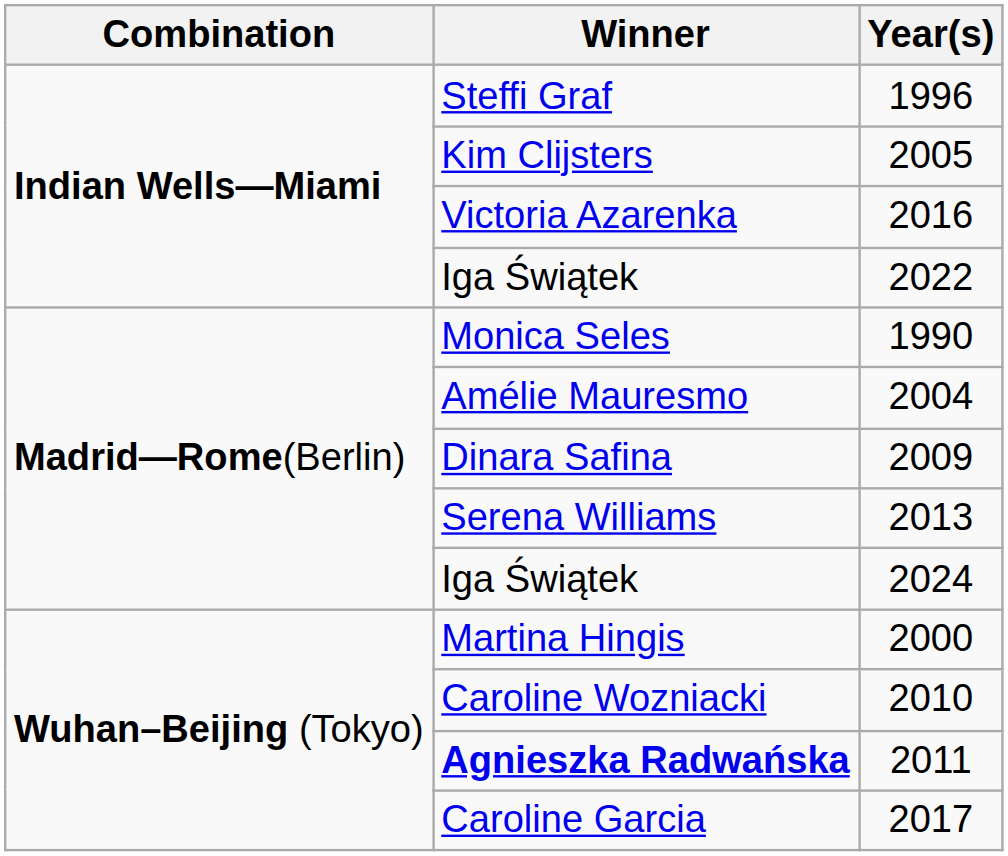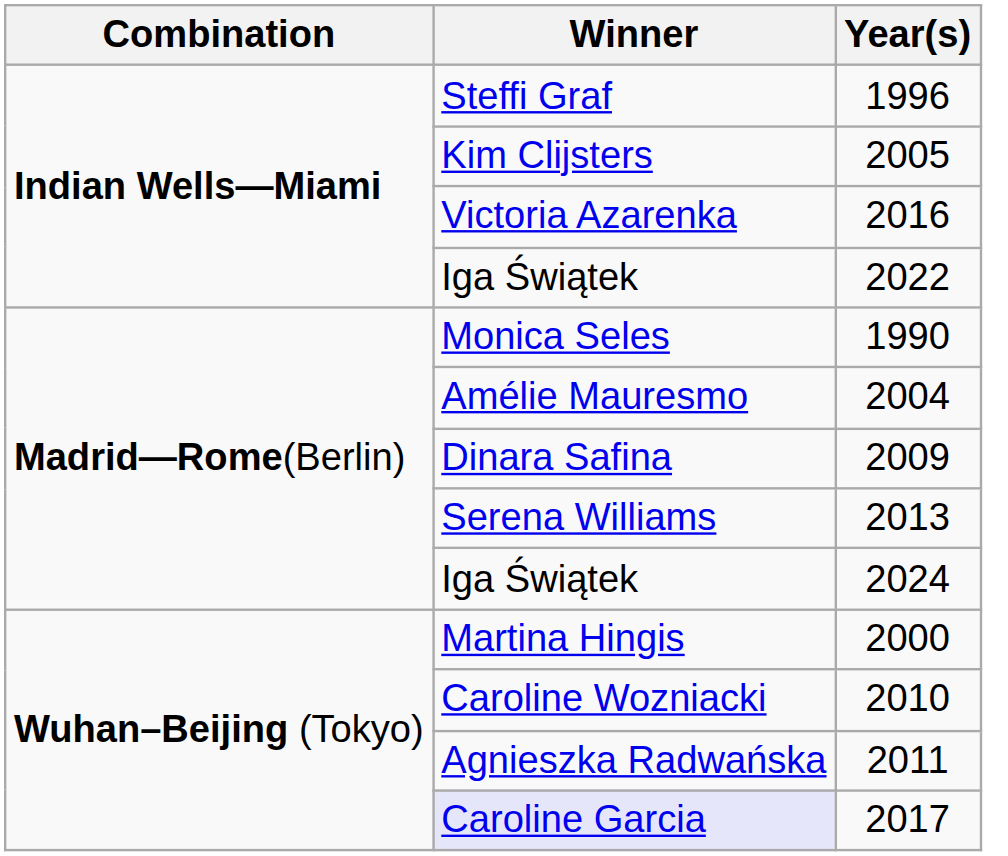(646, 759) bold -> (634, 759) normal
(574, 819) no background -> (574, 819) lavender background
